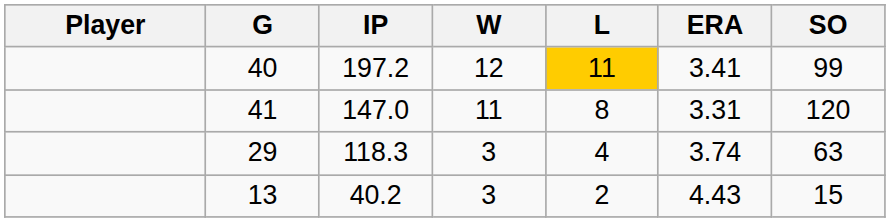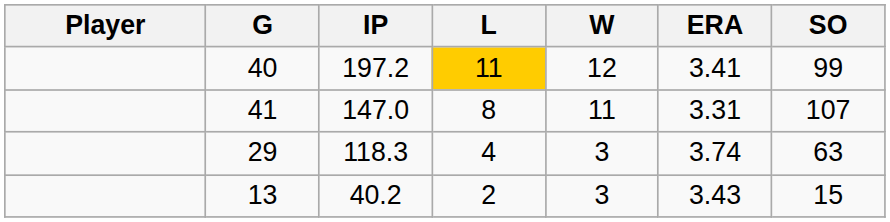columns swapped: (489, 25) <-> (602, 25)
(828, 110) 120 -> (828, 110) 107
(715, 195) 4.43 -> (715, 195) 3.43
